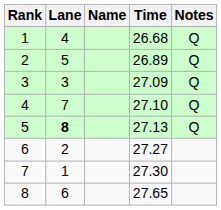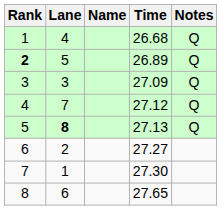(25, 60) normal -> (25, 60) bold
(150, 104) 27.10 -> (150, 104) 27.12
